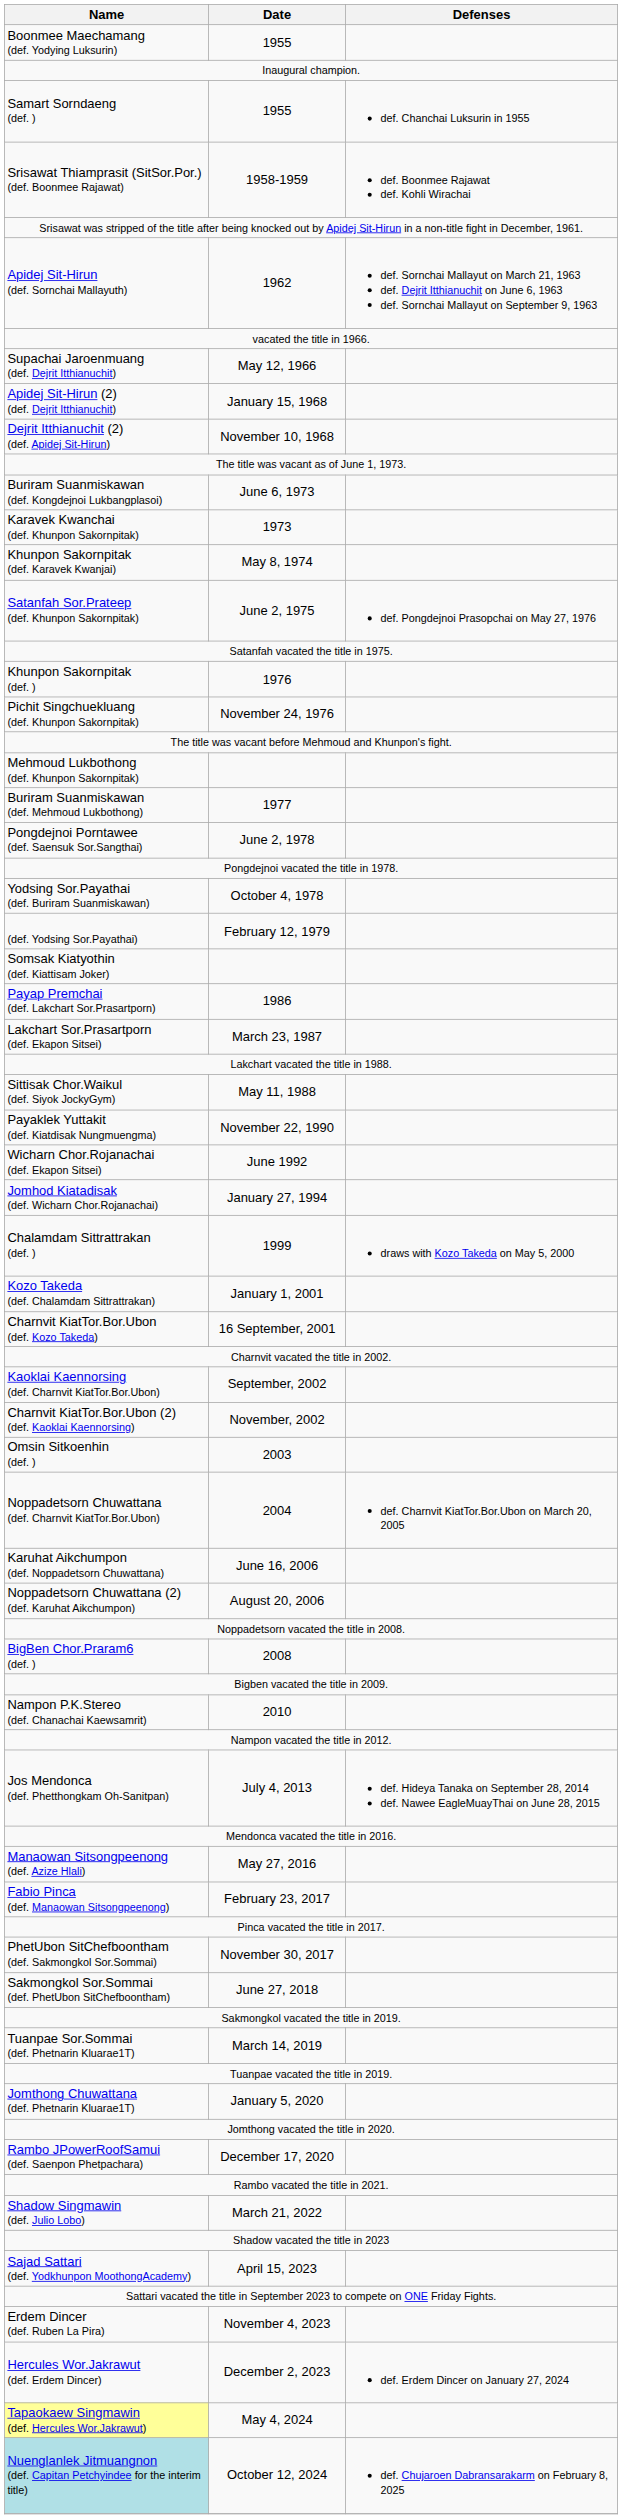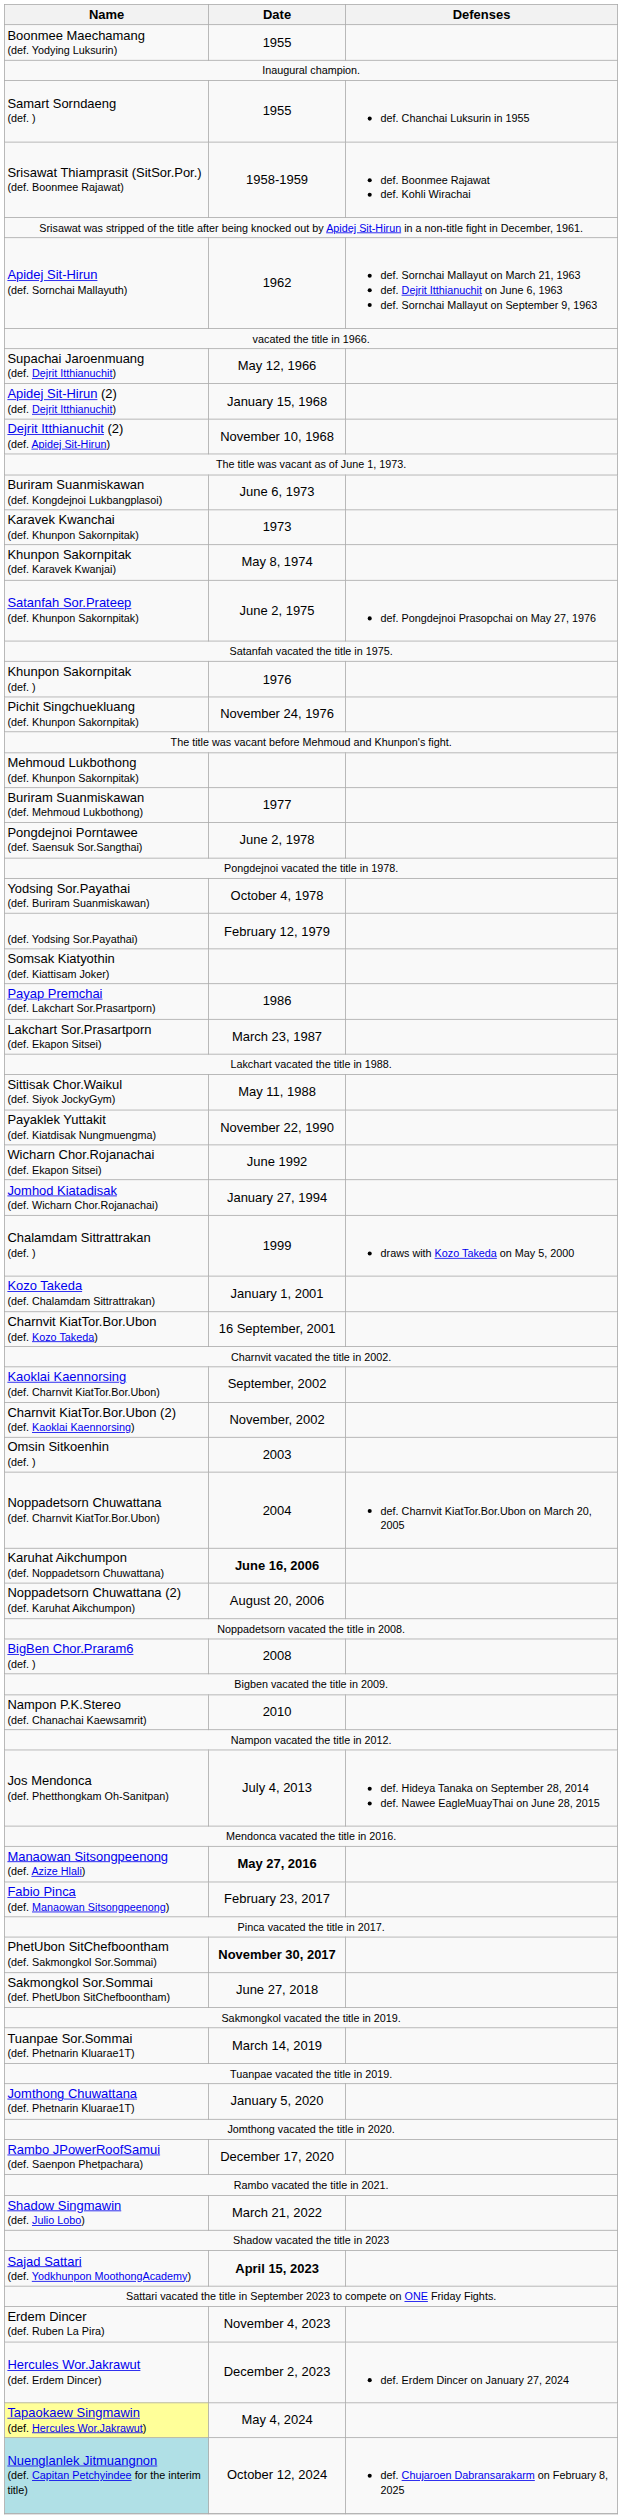(277, 1565) normal -> (277, 1565) bold
(277, 1864) normal -> (277, 1864) bold
(277, 1954) normal -> (277, 1954) bold
(277, 2268) normal -> (277, 2268) bold
